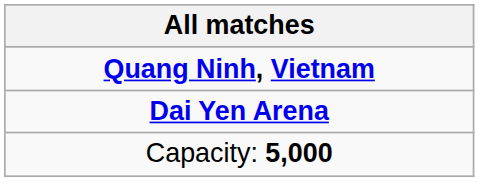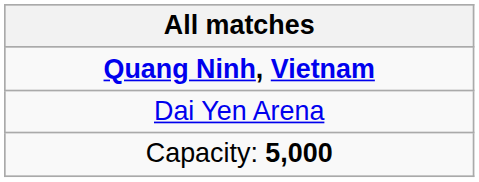(239, 111) bold -> (239, 111) normal
